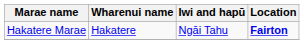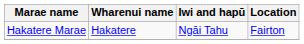(269, 30) bold -> (268, 30) normal
